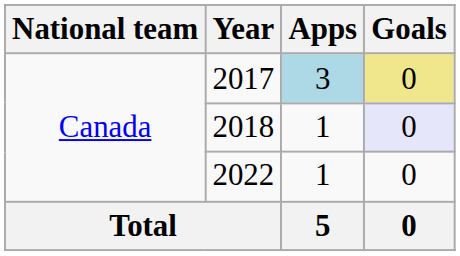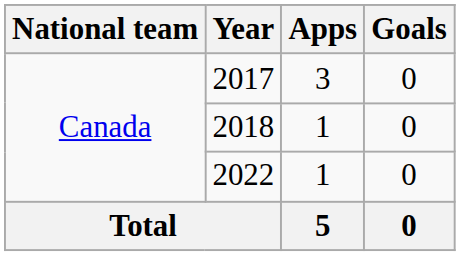(323, 77) lightblue background -> (323, 77) no background
(409, 77) khaki background -> (409, 77) no background
(409, 126) lavender background -> (409, 126) no background
